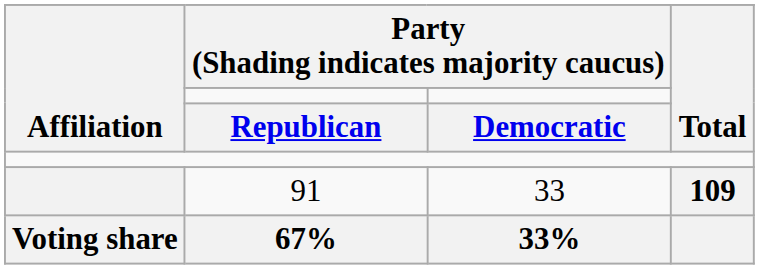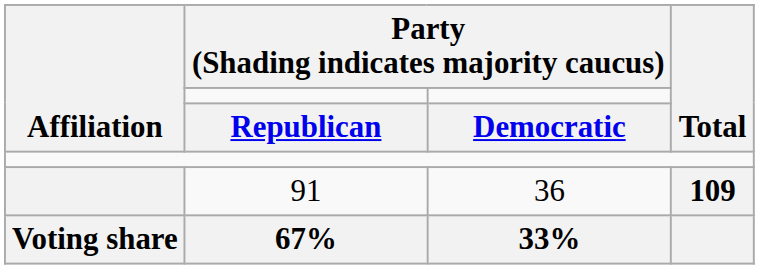(549, 190) 33 -> (549, 190) 36
